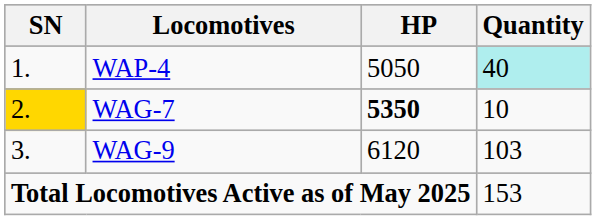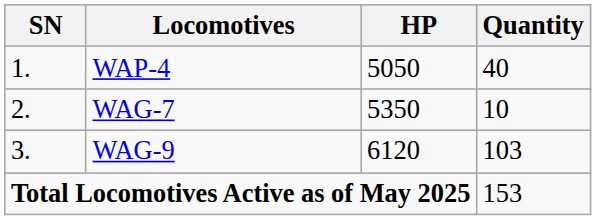(496, 67) paleturquoise background -> (496, 67) no background
(21, 109) gold background -> (21, 109) no background
(393, 109) bold -> (393, 109) normal
